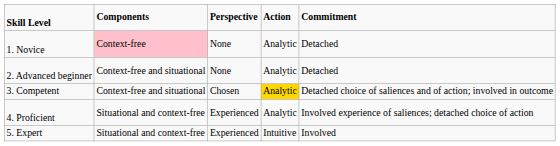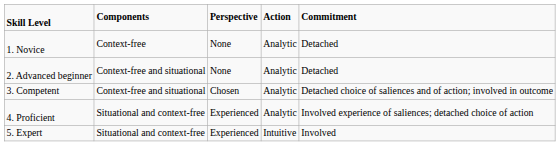(121, 44) pink background -> (121, 44) no background
(280, 91) gold background -> (280, 91) no background
